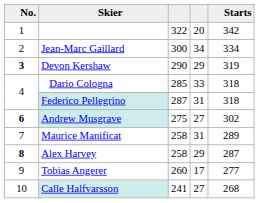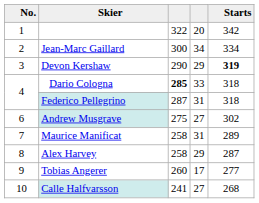(22, 65) bold -> (22, 65) normal
(231, 65) normal -> (231, 65) bold
(179, 83) normal -> (179, 83) bold
(22, 118) bold -> (22, 118) normal
(22, 153) bold -> (22, 153) normal
